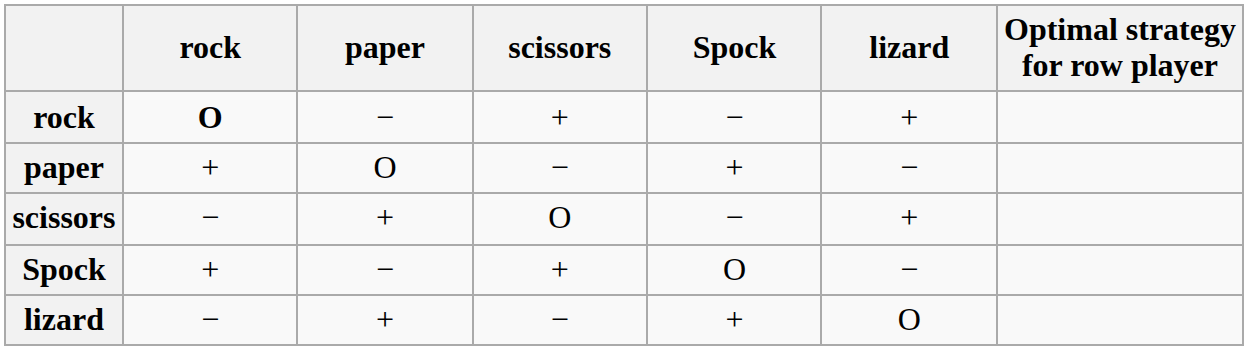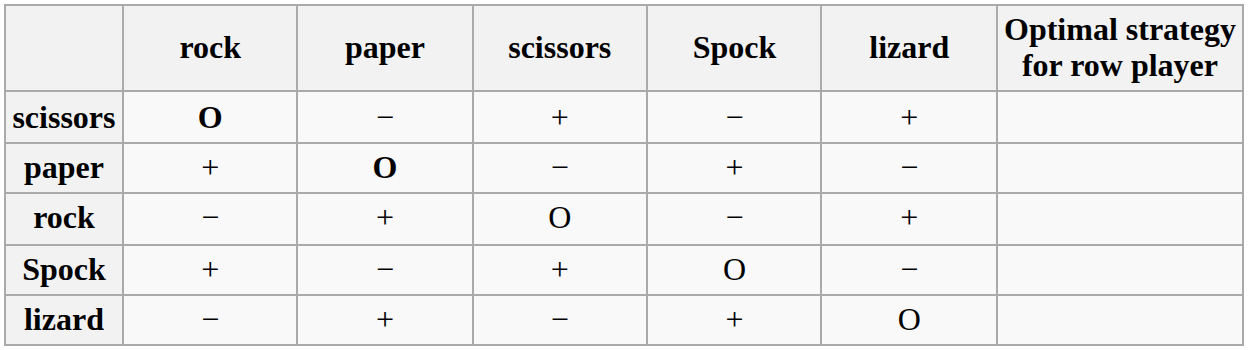(64, 116) rock -> (64, 116) scissors
(385, 167) normal -> (385, 167) bold
(64, 218) scissors -> (64, 218) rock
